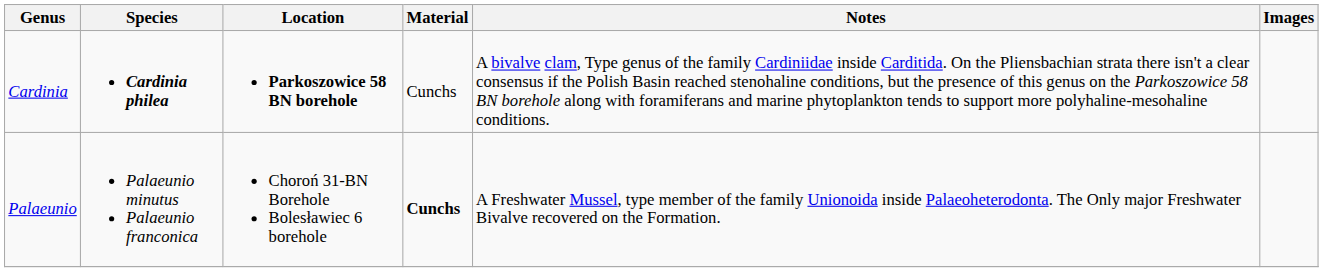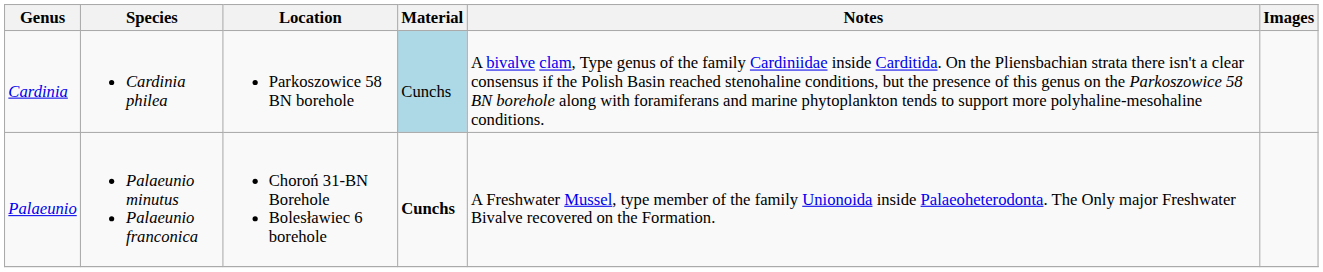(152, 91) bold -> (152, 91) normal
(313, 91) bold -> (310, 91) normal
(431, 90) no background -> (426, 90) lightblue background
